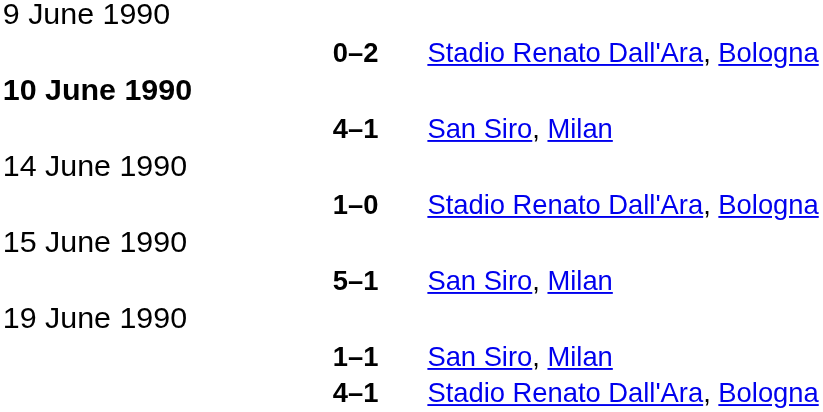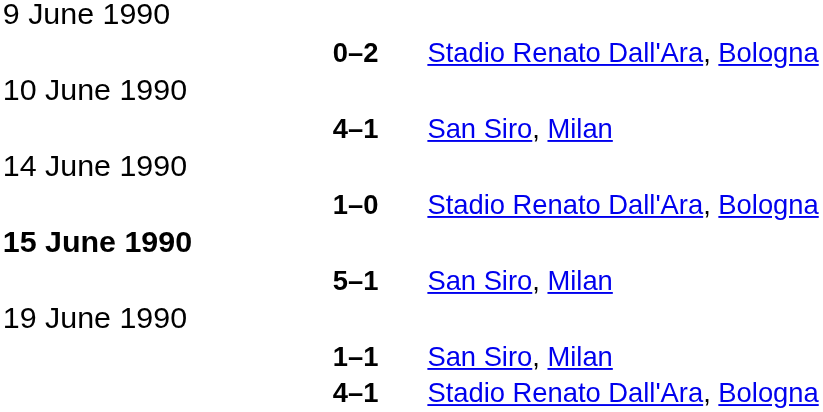(97, 90) bold -> (95, 90) normal
(95, 242) normal -> (97, 242) bold
